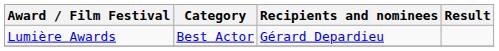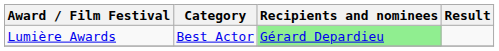(322, 36) no background -> (322, 36) lightgreen background
